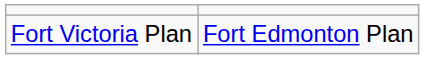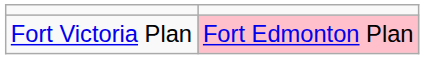(308, 34) no background -> (308, 34) pink background
